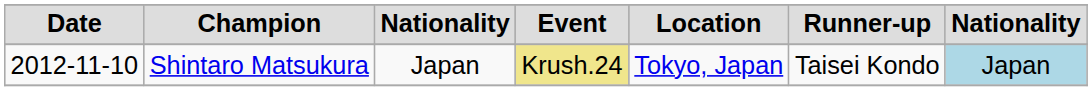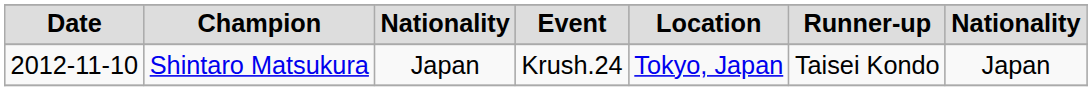(572, 64) khaki background -> (572, 64) no background
(1016, 64) lightblue background -> (1016, 64) no background
